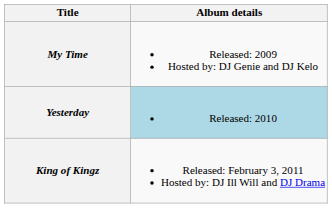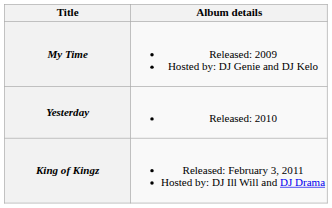(229, 118) lightblue background -> (229, 118) no background
